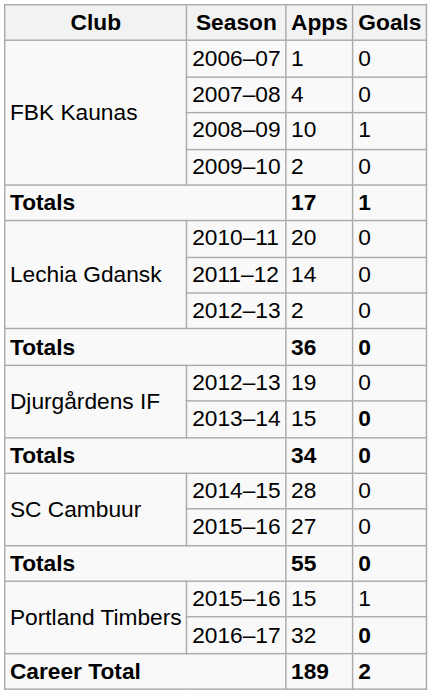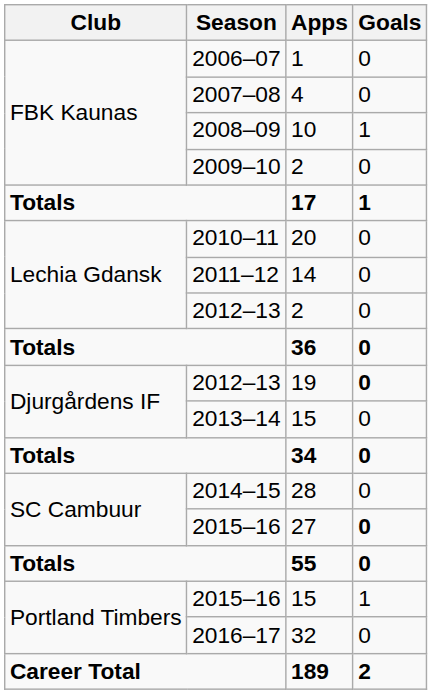(365, 382) normal -> (365, 382) bold
(365, 418) bold -> (365, 418) normal
(365, 526) normal -> (365, 526) bold
(365, 635) bold -> (365, 635) normal
